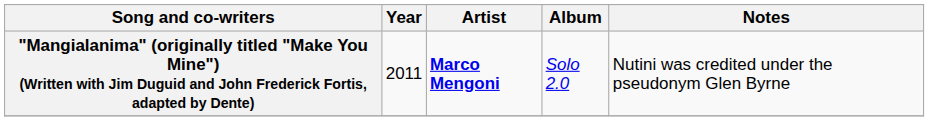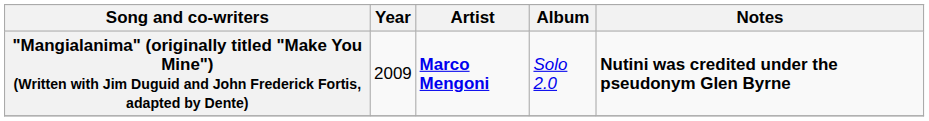(404, 73) 2011 -> (393, 73) 2009
(723, 73) normal -> (719, 73) bold
